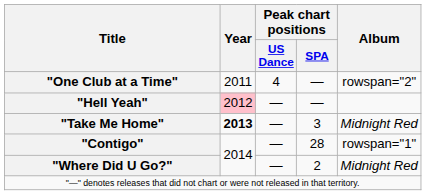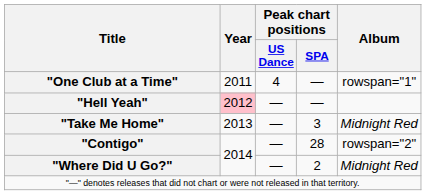(379, 82) rowspan="2" -> (379, 82) rowspan="1"
(238, 123) bold -> (238, 123) normal
(379, 144) rowspan="1" -> (379, 144) rowspan="2"
